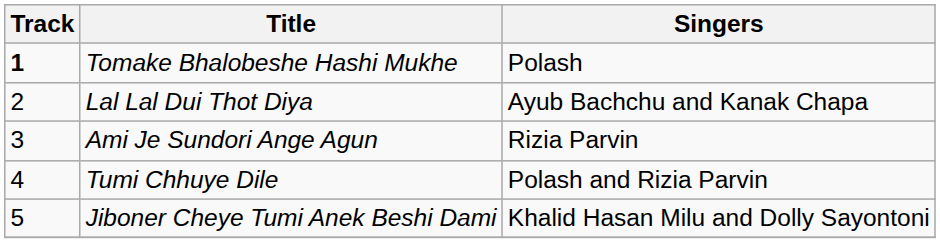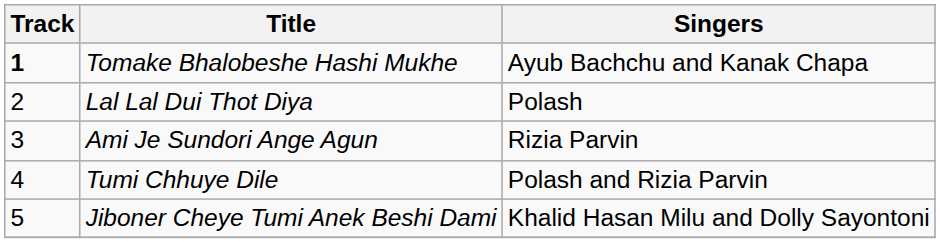(545, 62) Polash -> (688, 62) Ayub Bachchu and Kanak Chapa
(688, 101) Ayub Bachchu and Kanak Chapa -> (545, 101) Polash
